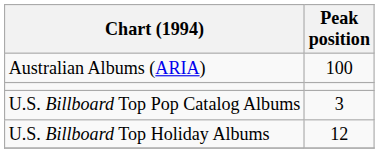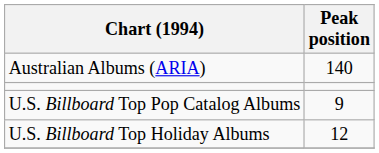(339, 67) 100 -> (339, 67) 140
(339, 104) 3 -> (339, 104) 9
